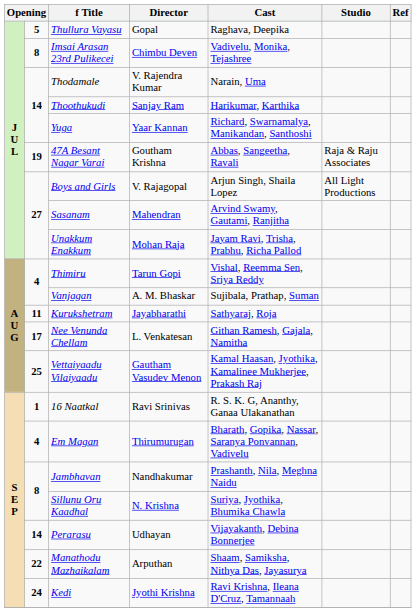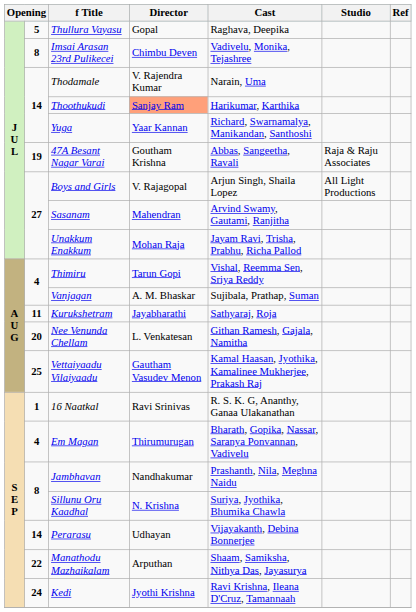(158, 105) no background -> (158, 105) lightsalmon background
(37, 336) 17 -> (37, 336) 20
